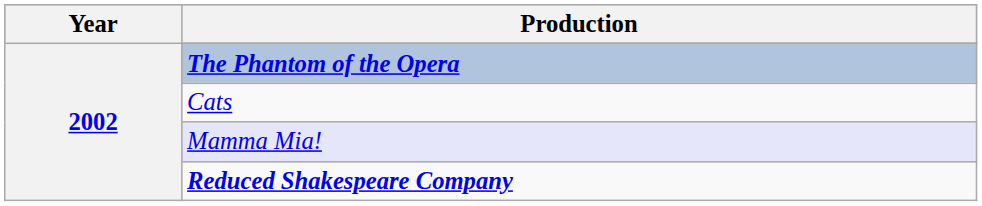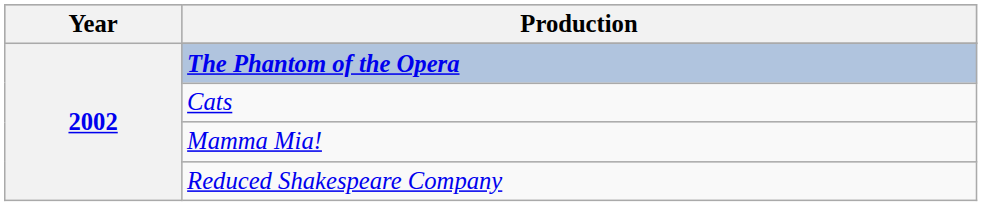(255, 141) lavender background -> (255, 141) no background
(350, 180) bold -> (345, 180) normal
